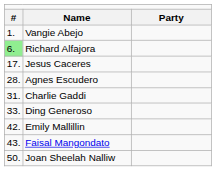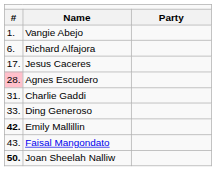(11, 49) lightgreen background -> (11, 49) no background
(14, 80) no background -> (14, 80) pink background
(14, 127) normal -> (14, 127) bold
(14, 159) normal -> (14, 159) bold
